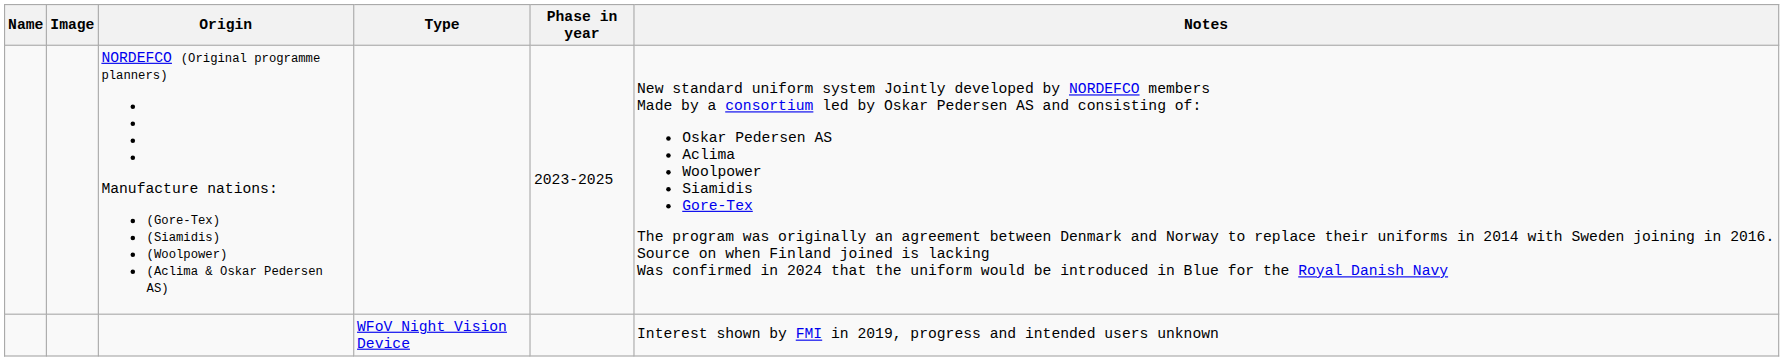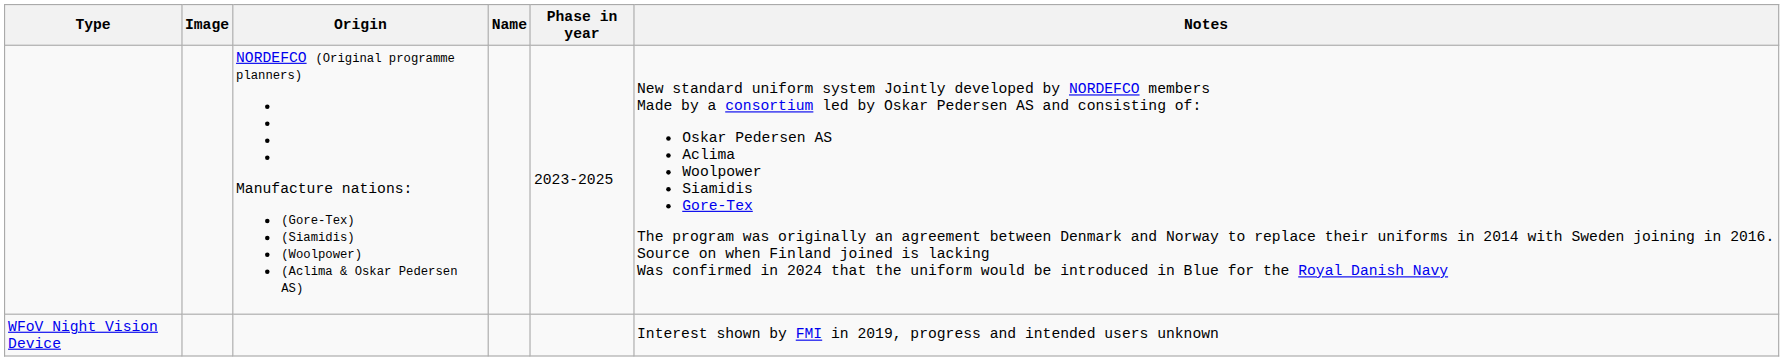columns swapped: (26, 25) <-> (442, 25)
